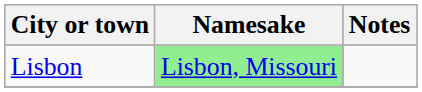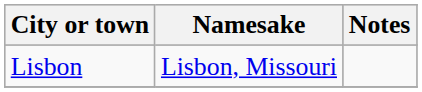(249, 65) lightgreen background -> (249, 65) no background
